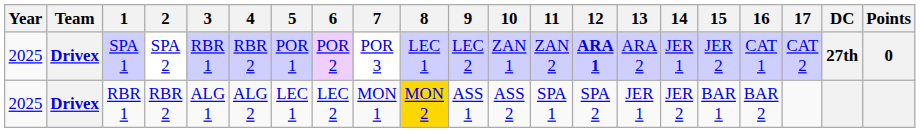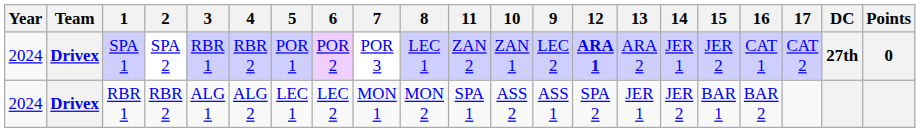columns swapped: (468, 18) <-> (552, 18)
(25, 55) 2025 -> (25, 55) 2024
(25, 103) 2025 -> (25, 103) 2024
(424, 103) gold background -> (424, 103) no background
